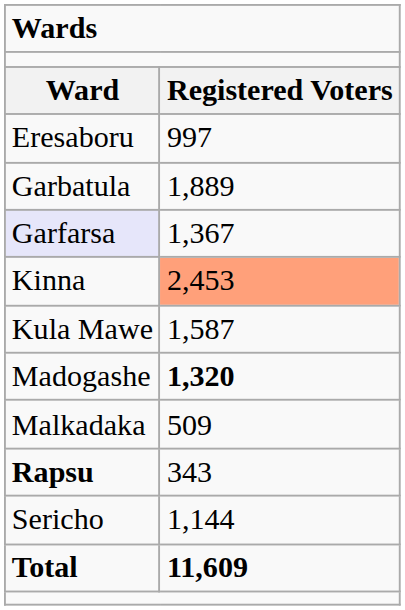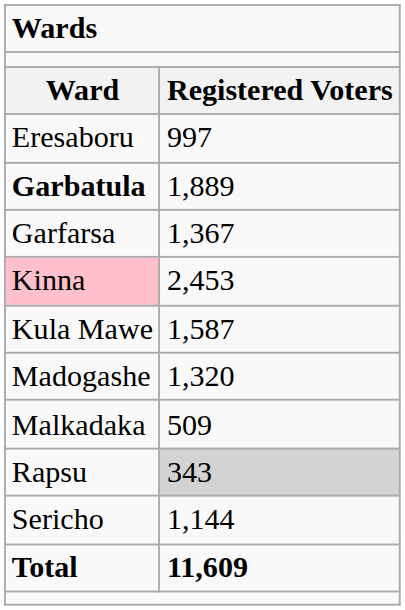(71, 185) normal -> (79, 185) bold
(64, 233) lavender background -> (64, 233) no background
(49, 280) no background -> (49, 280) pink background
(201, 280) lightsalmon background -> (201, 280) no background
(201, 376) bold -> (201, 376) normal
(53, 471) bold -> (49, 471) normal
(189, 471) no background -> (189, 471) lightgrey background
